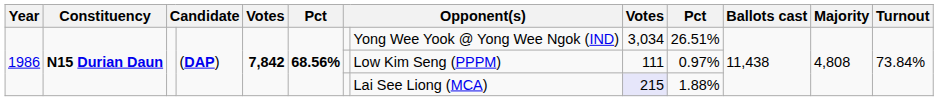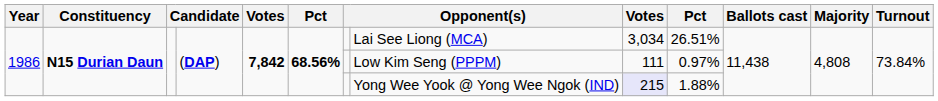(486, 39) Yong Wee Yook @ Yong Wee Ngok (IND) -> (421, 39) Lai See Liong (MCA)
(421, 84) Lai See Liong (MCA) -> (486, 84) Yong Wee Yook @ Yong Wee Ngok (IND)
